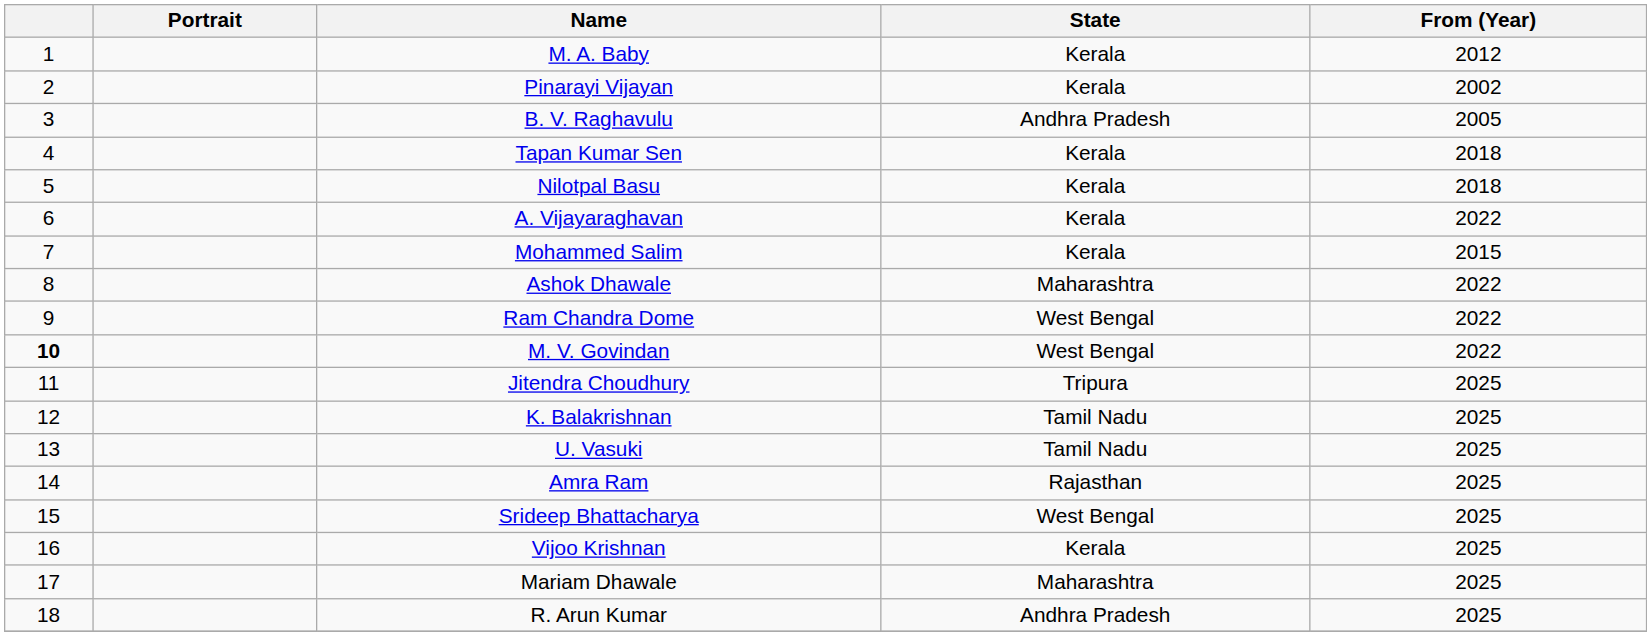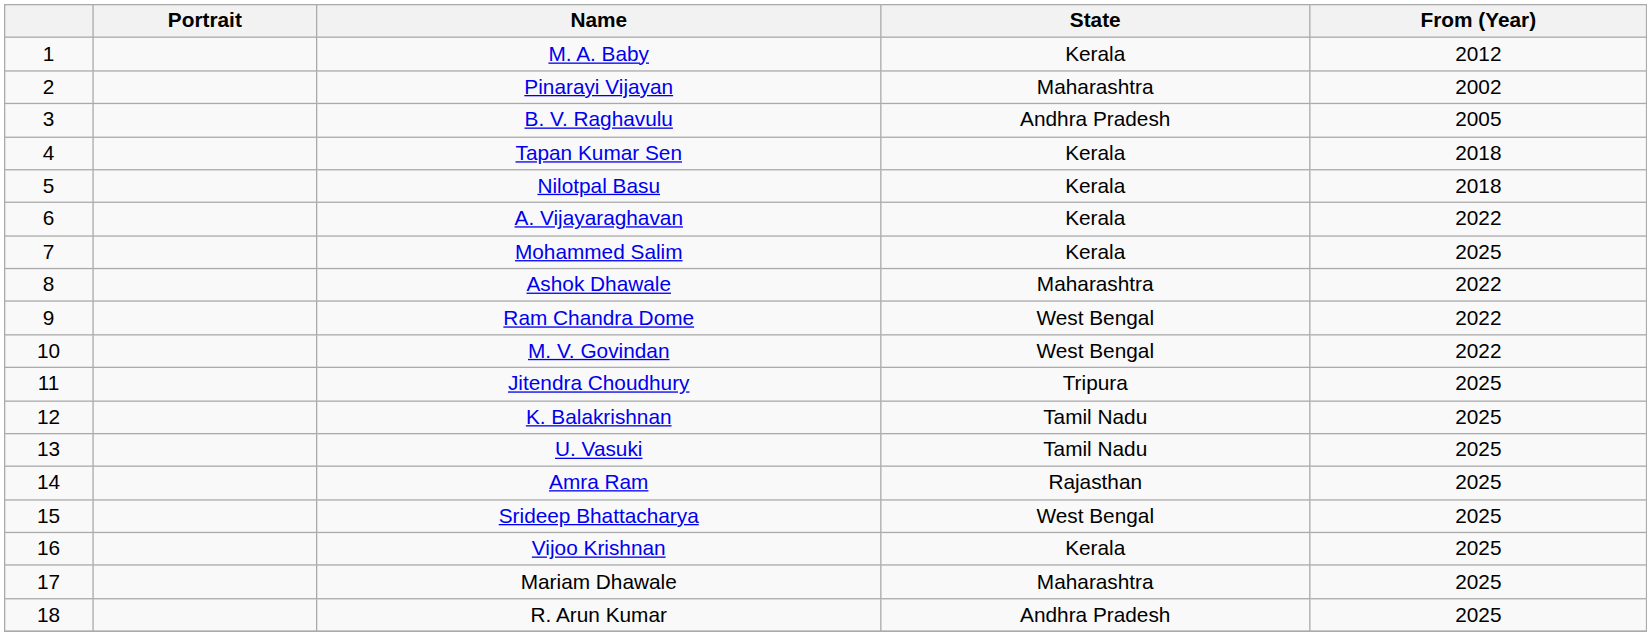(1095, 86) Kerala -> (1095, 86) Maharashtra
(1478, 251) 2015 -> (1478, 251) 2025
(49, 350) bold -> (49, 350) normal
